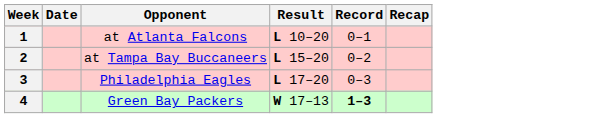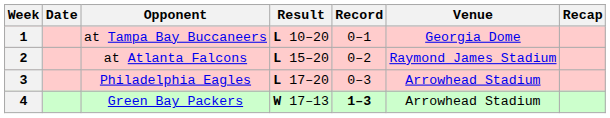+ column: (473, 15)
(175, 37) at Atlanta Falcons -> (175, 37) at Tampa Bay Buccaneers
(175, 59) at Tampa Bay Buccaneers -> (175, 59) at Atlanta Falcons
